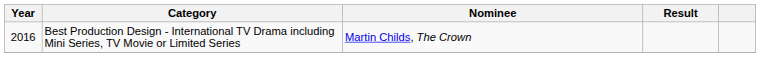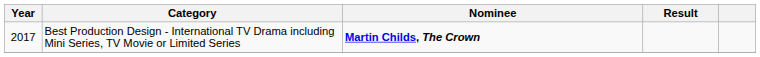(23, 37) 2016 -> (23, 37) 2017
(408, 37) normal -> (413, 37) bold
